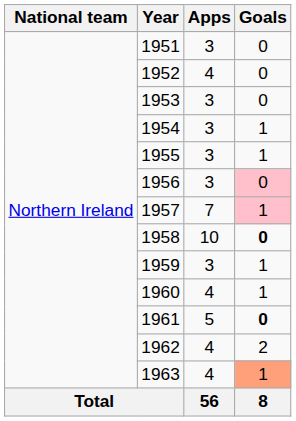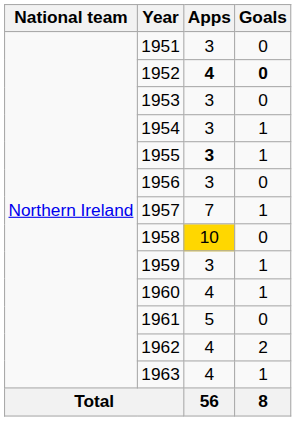(209, 73) normal -> (209, 73) bold
(263, 73) normal -> (263, 73) bold
(209, 155) normal -> (209, 155) bold
(263, 182) pink background -> (263, 182) no background
(263, 210) pink background -> (263, 210) no background
(209, 237) no background -> (209, 237) gold background
(263, 237) bold -> (263, 237) normal
(263, 319) bold -> (263, 319) normal
(263, 374) lightsalmon background -> (263, 374) no background
